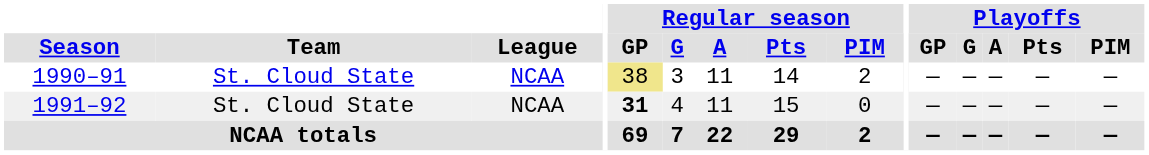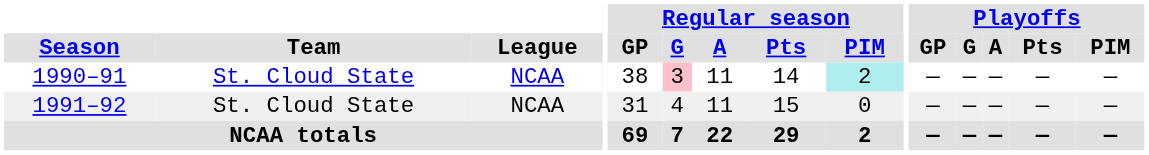(635, 77) khaki background -> (635, 77) no background
(677, 77) no background -> (677, 77) pink background
(865, 77) no background -> (865, 77) paleturquoise background
(635, 106) bold -> (635, 106) normal
